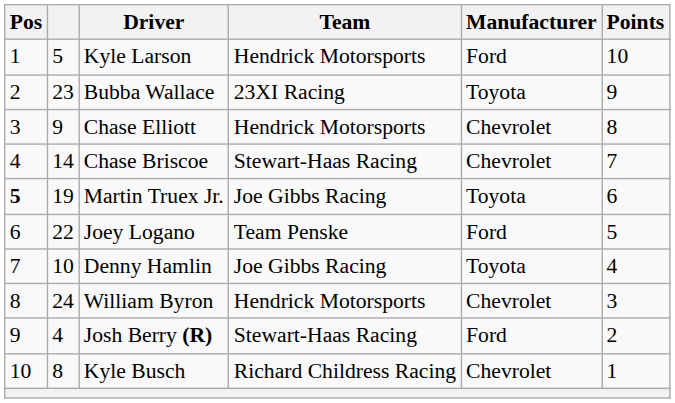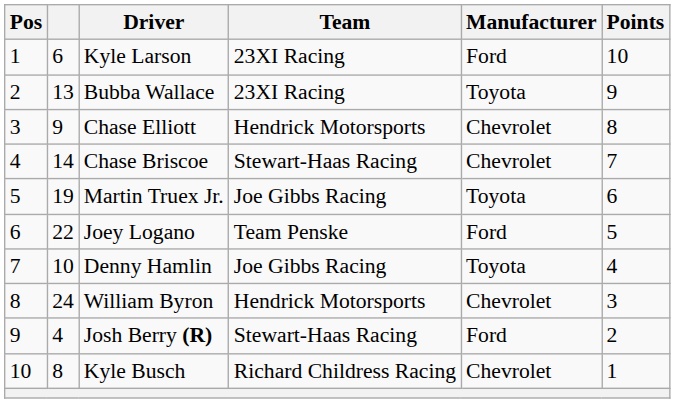(58, 56) 5 -> (58, 56) 6
(330, 56) Hendrick Motorsports -> (289, 56) 23XI Racing
(63, 91) 23 -> (63, 91) 13
(15, 195) bold -> (15, 195) normal
